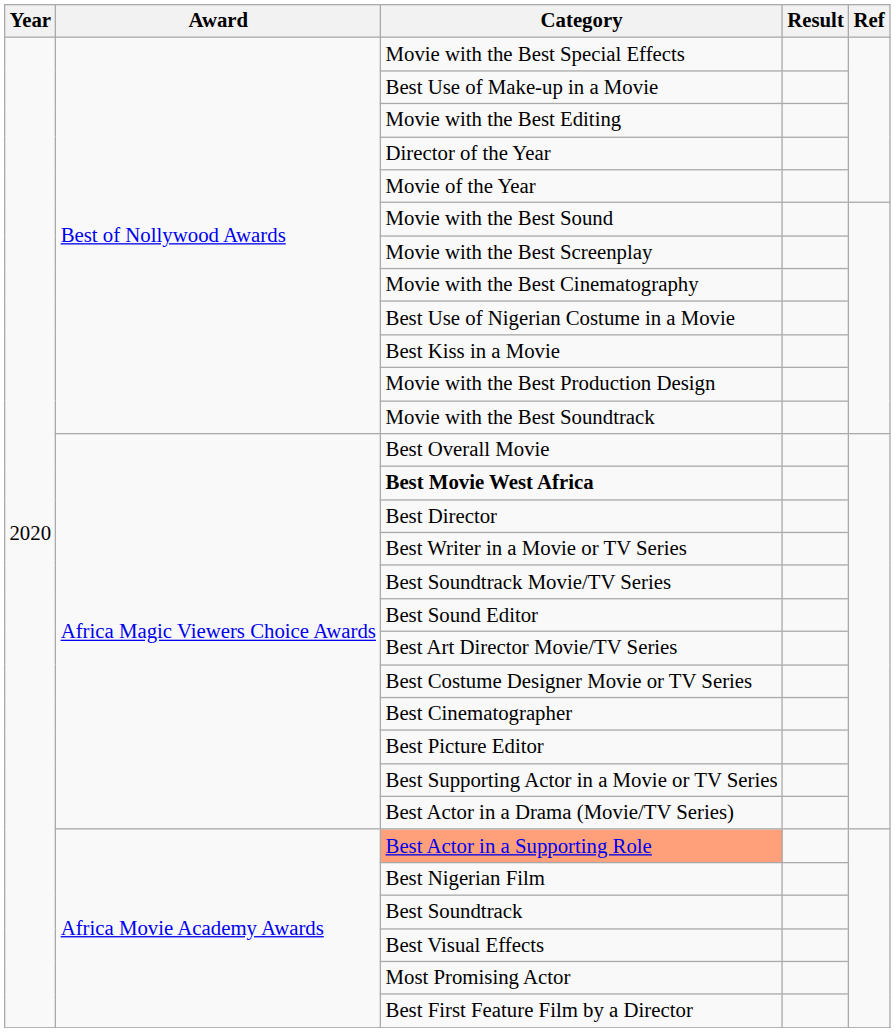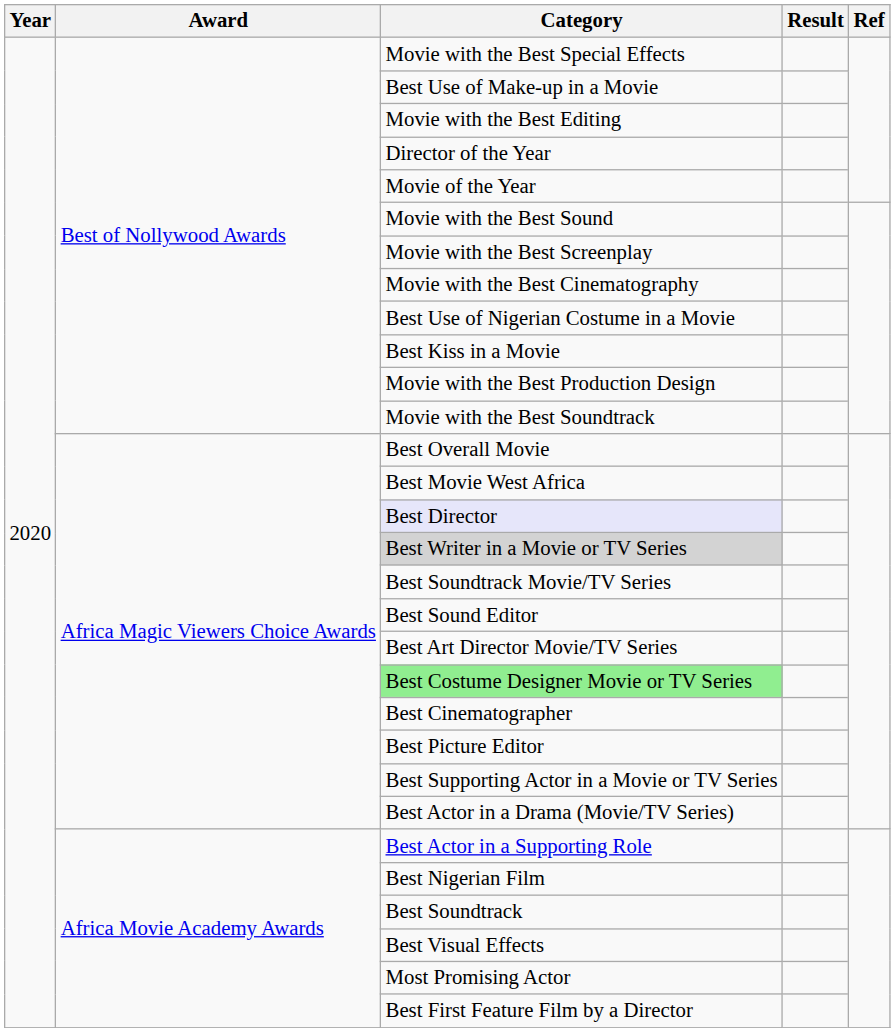(490, 482) bold -> (485, 482) normal
(441, 515) no background -> (441, 515) lavender background
(536, 548) no background -> (536, 548) lightgrey background
(569, 680) no background -> (569, 680) lightgreen background
(519, 845) lightsalmon background -> (519, 845) no background
